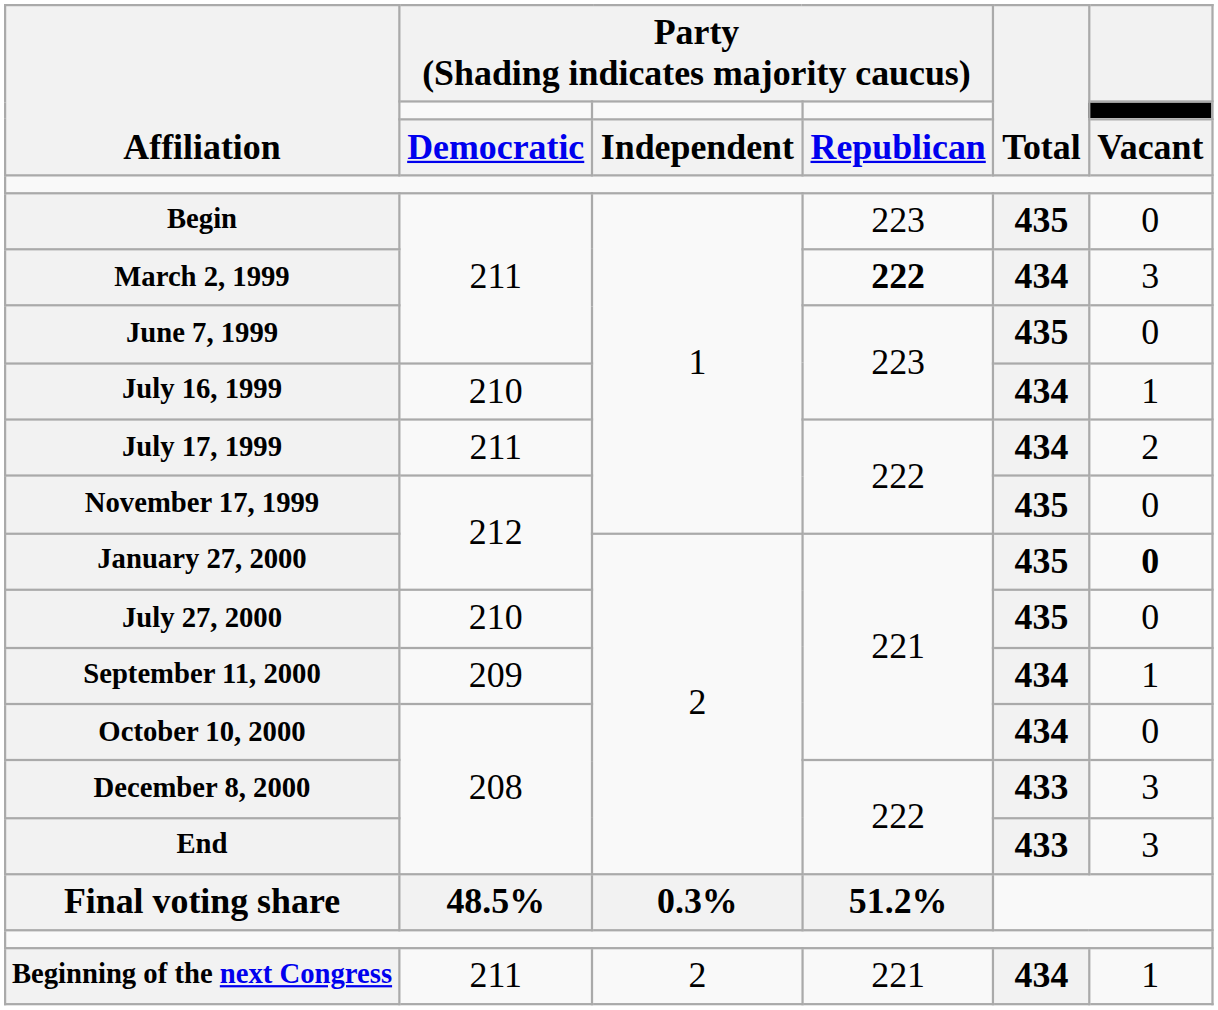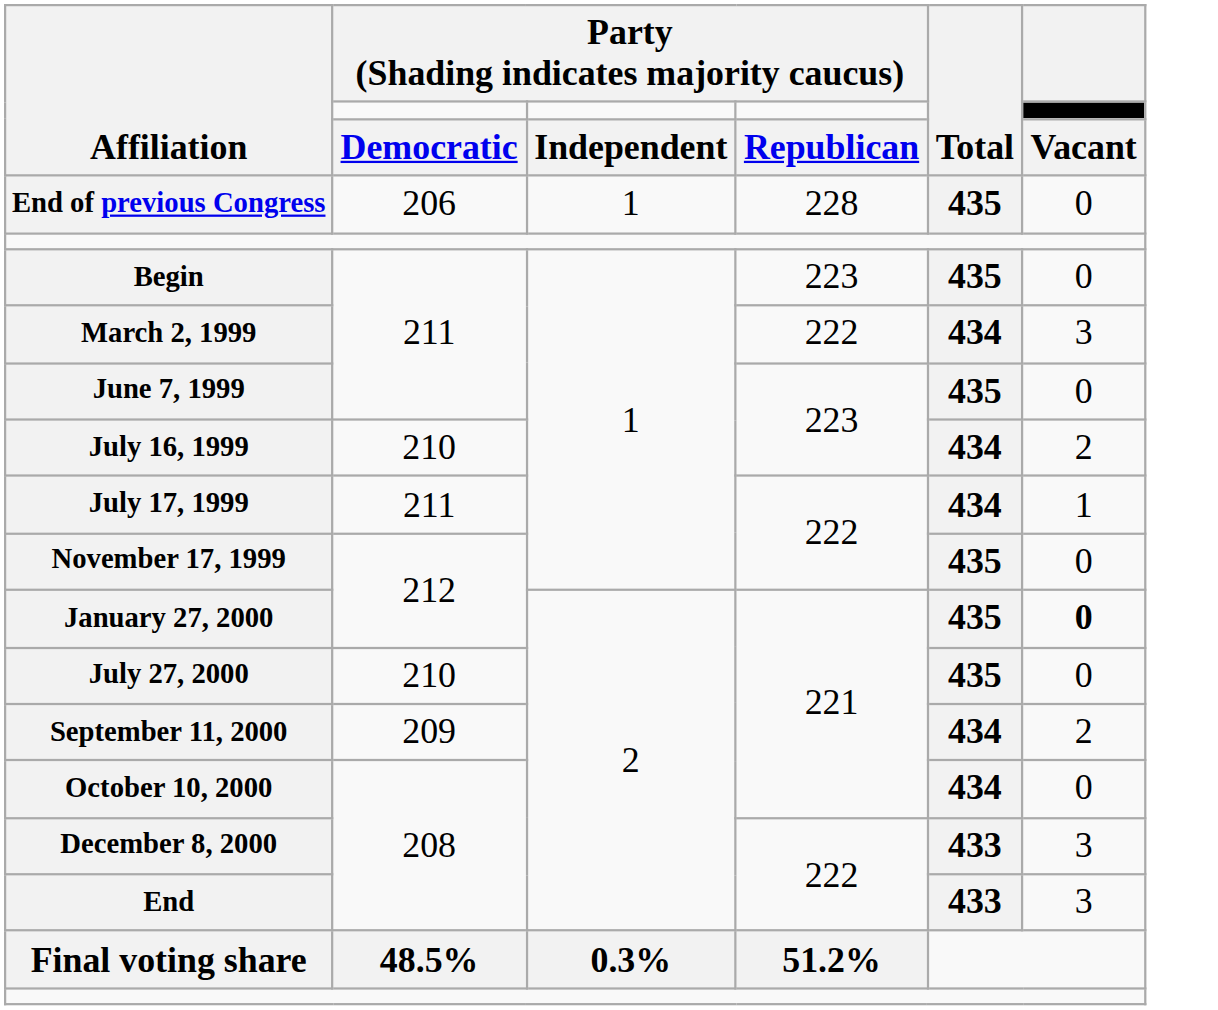+ row: (169, 203)
(898, 276) bold -> (832, 333) normal
(1150, 390) 1 -> (1084, 447) 2
(1150, 447) 2 -> (1084, 504) 1
(1150, 674) 1 -> (1084, 731) 2
- row: (202, 975)
